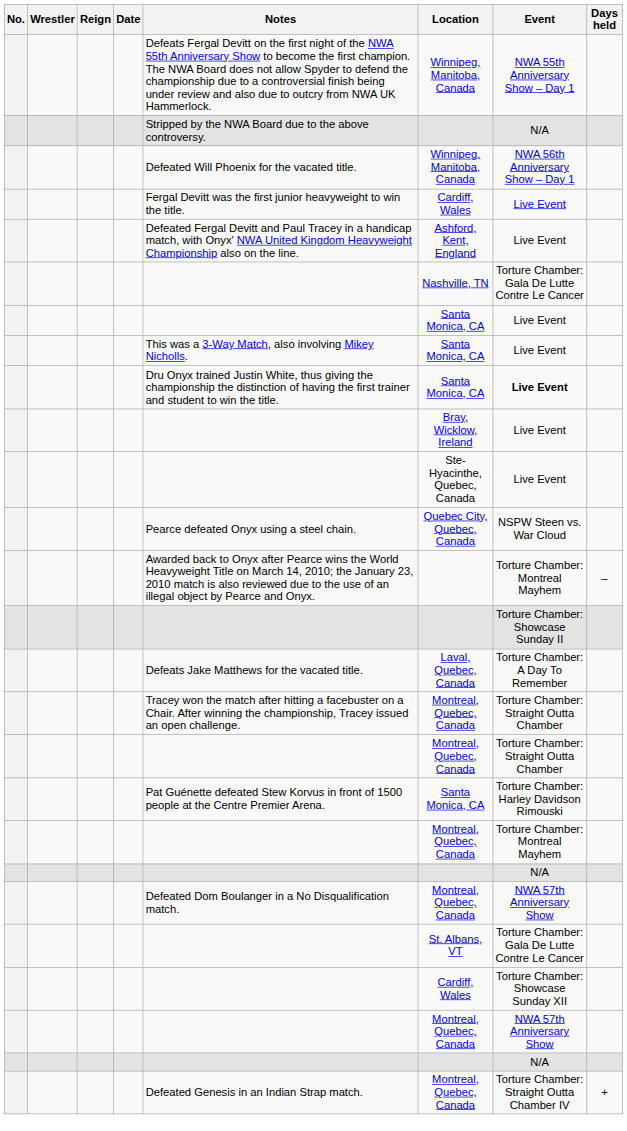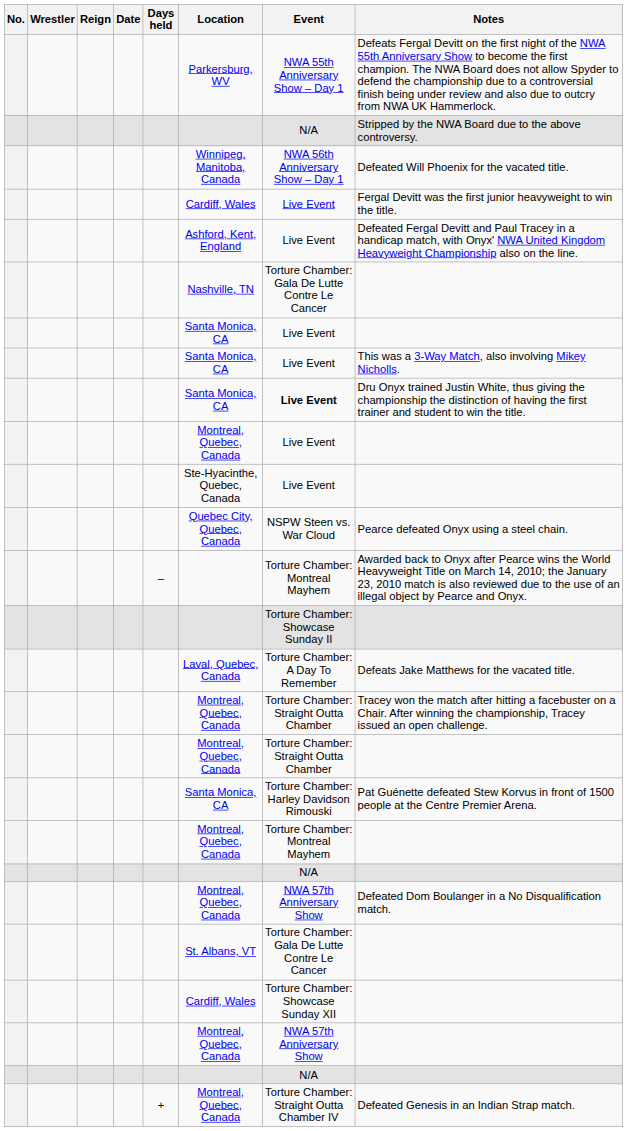columns swapped: (604, 19) <-> (281, 19)
(455, 75) Winnipeg, Manitoba, Canada -> (221, 75) Parkersburg, WV
(455, 430) Bray, Wicklow, Ireland -> (221, 443) Montreal, Quebec, Canada
